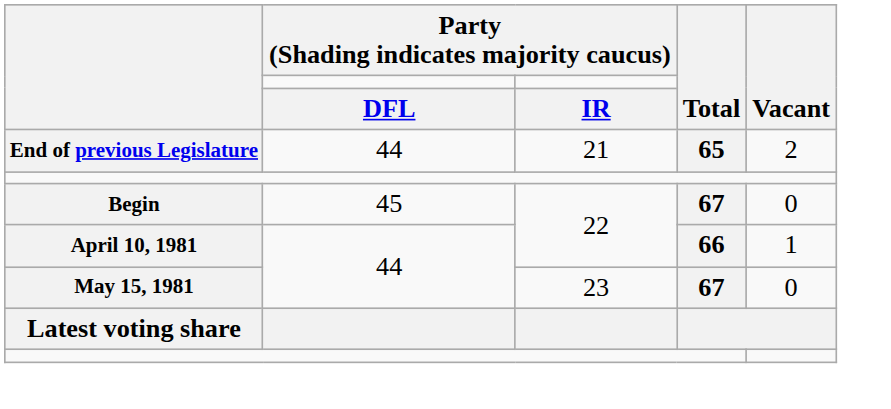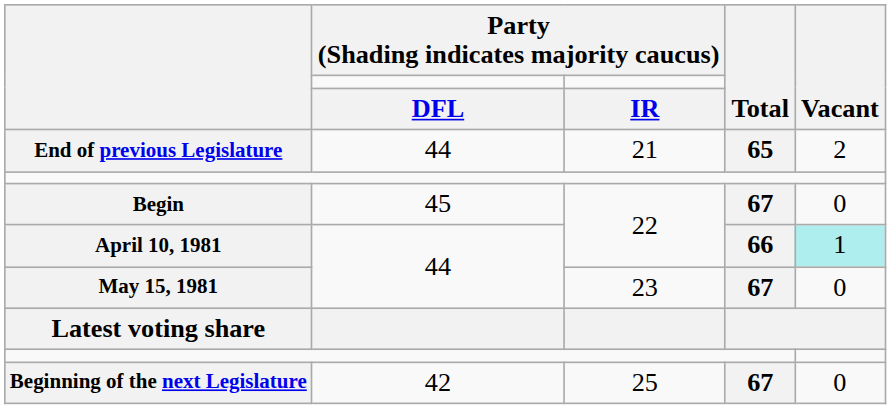(791, 245) no background -> (840, 245) paleturquoise background
+ row: (158, 382)
